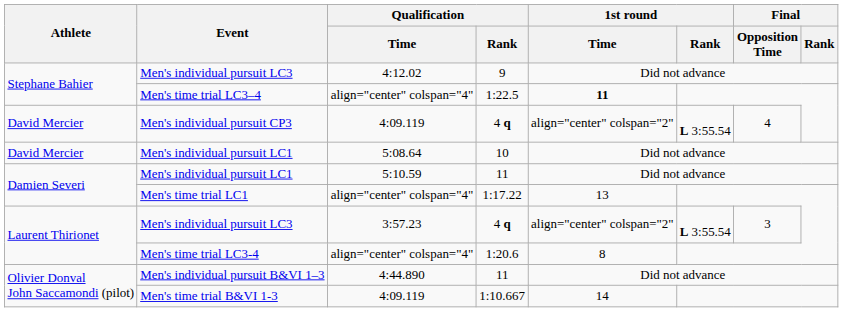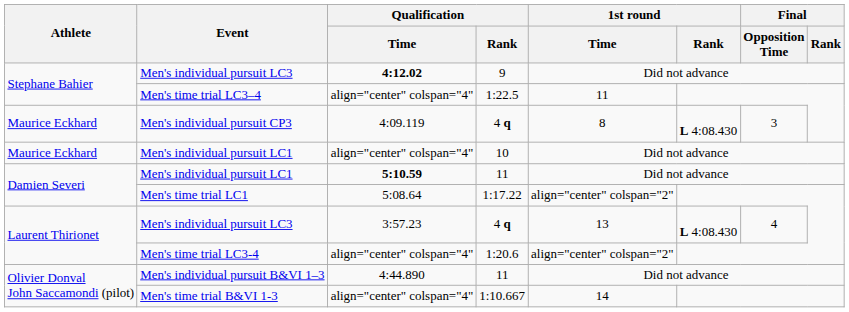(402, 73) normal -> (402, 73) bold
(602, 95) bold -> (602, 95) normal
(45, 124) David Mercier -> (52, 124) Maurice Eckhard
(602, 124) align="center" colspan="2" -> (602, 124) 8
(705, 131) L 3:55.54 -> (708, 131) L 4:08.430
(767, 124) 4 -> (774, 124) 3
(45, 153) David Mercier -> (52, 153) Maurice Eckhard
(402, 153) 5:08.64 -> (402, 153) align="center" colspan="4"
(402, 174) normal -> (402, 174) bold
(402, 195) align="center" colspan="4" -> (402, 195) 5:08.64
(602, 195) 13 -> (602, 195) align="center" colspan="2"
(602, 224) align="center" colspan="2" -> (602, 224) 13
(705, 232) L 3:55.54 -> (708, 232) L 4:08.430
(767, 224) 3 -> (774, 224) 4
(602, 253) 8 -> (602, 253) align="center" colspan="2"
(402, 296) 4:09.119 -> (402, 296) align="center" colspan="4"
